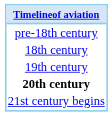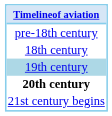(56, 67) no background -> (56, 67) lightblue background
